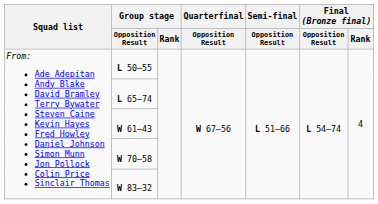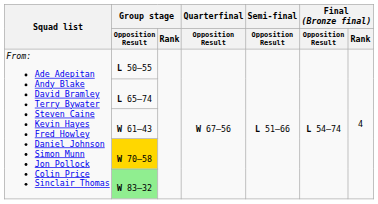(135, 158) no background -> (135, 158) gold background
(135, 188) no background -> (135, 188) lightgreen background
